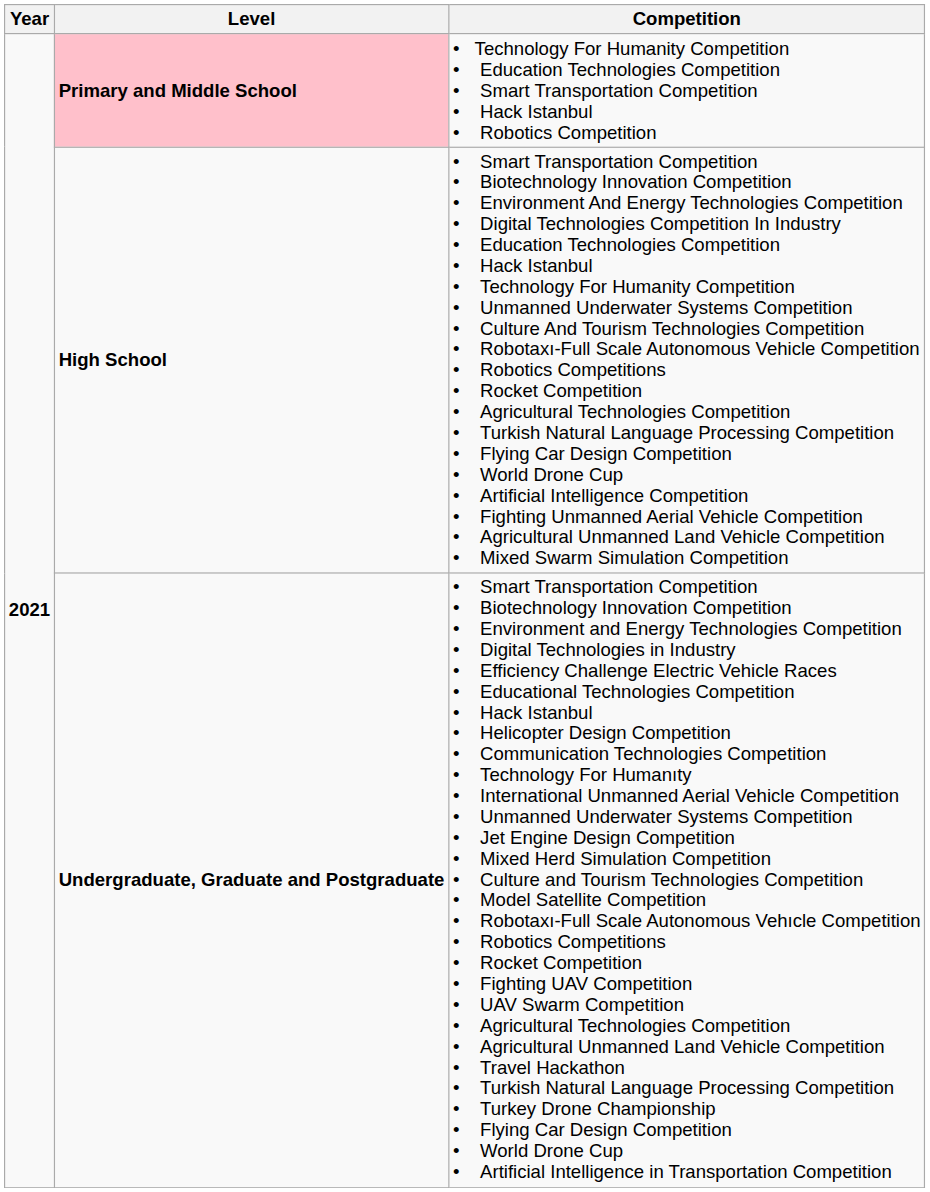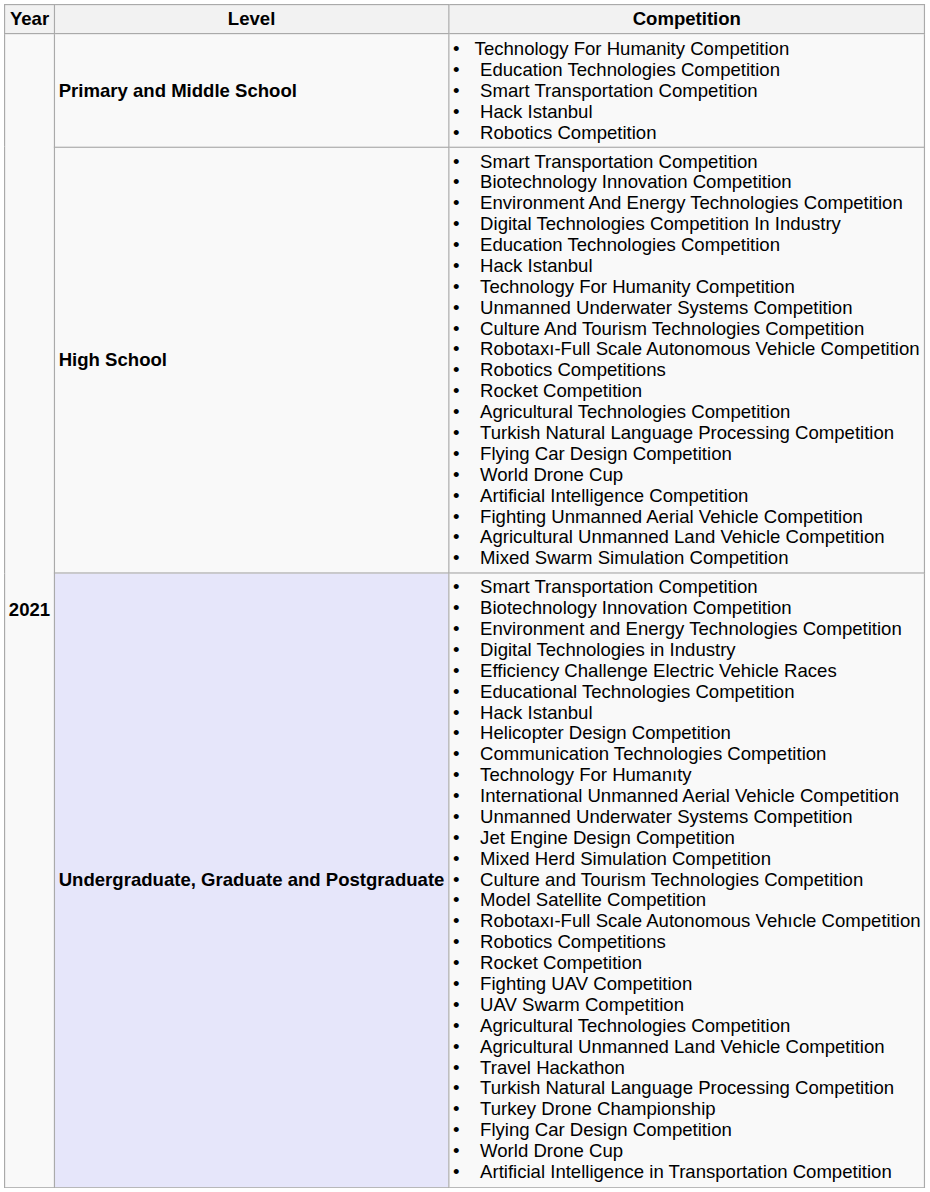(178, 90) pink background -> (178, 90) no background
(252, 880) no background -> (252, 880) lavender background
